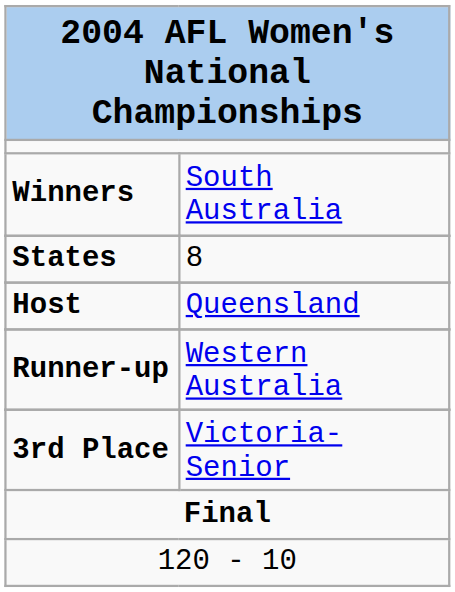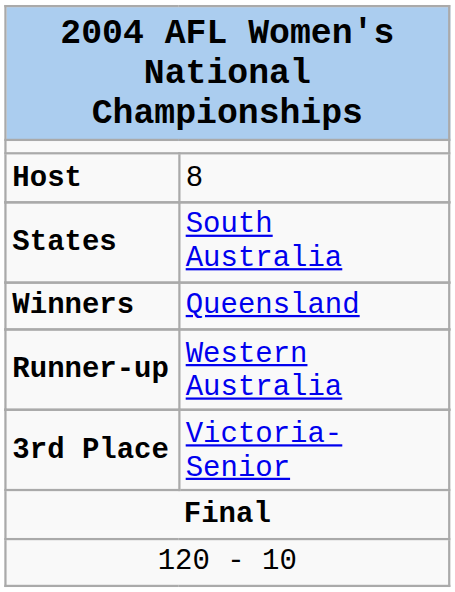(73, 194) Winners -> (47, 178) Host
(264, 194) South Australia -> (194, 178) 8
(194, 258) 8 -> (264, 242) South Australia
(47, 306) Host -> (73, 306) Winners
